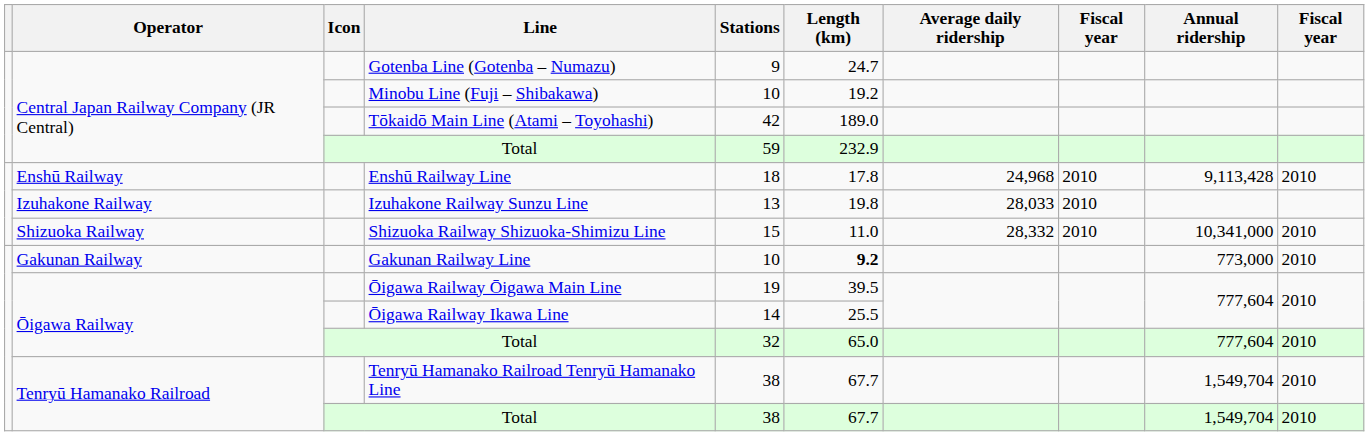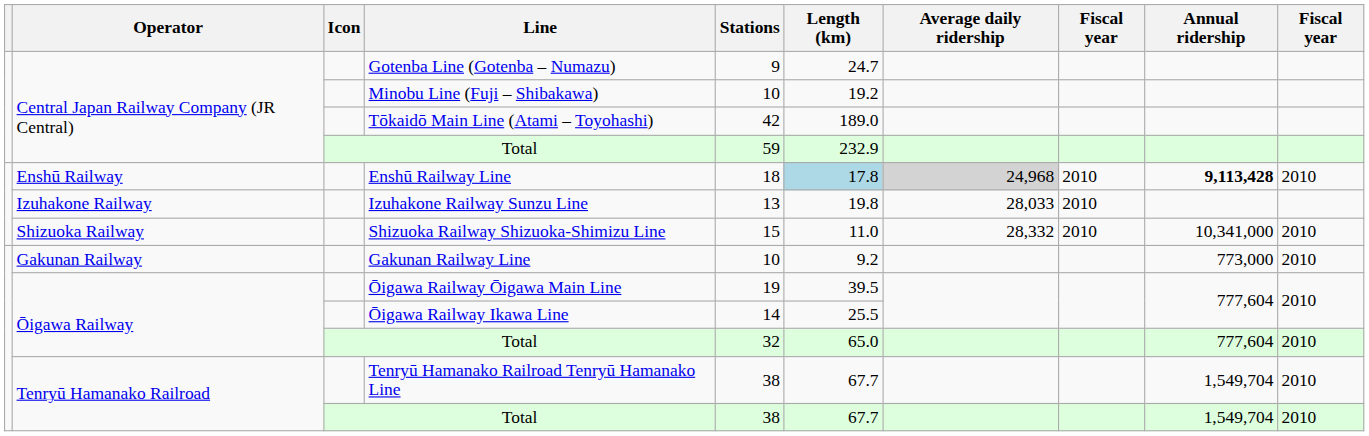(863, 176) no background -> (863, 176) lightblue background
(1030, 176) no background -> (1030, 176) lightgrey background
(1239, 176) normal -> (1239, 176) bold
(868, 259) bold -> (868, 259) normal
